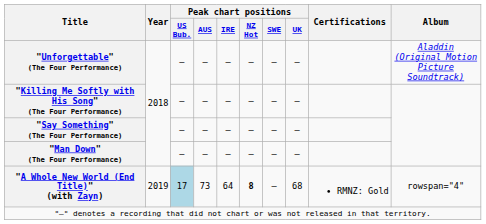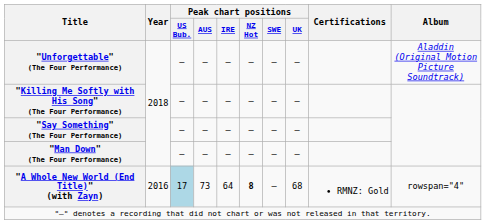(158, 186) 2019 -> (158, 186) 2016
